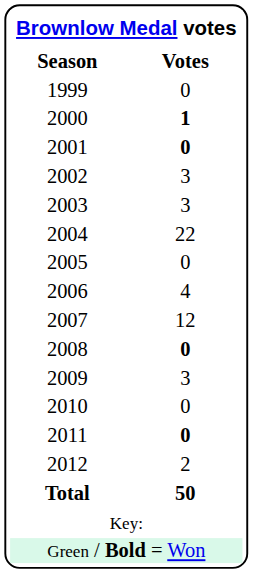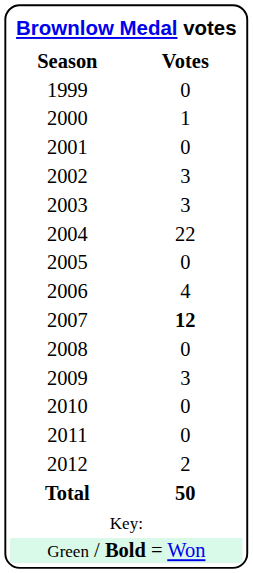(185, 119) bold -> (185, 119) normal
(185, 147) bold -> (185, 147) normal
(185, 320) normal -> (185, 320) bold
(185, 349) bold -> (185, 349) normal
(185, 435) bold -> (185, 435) normal
